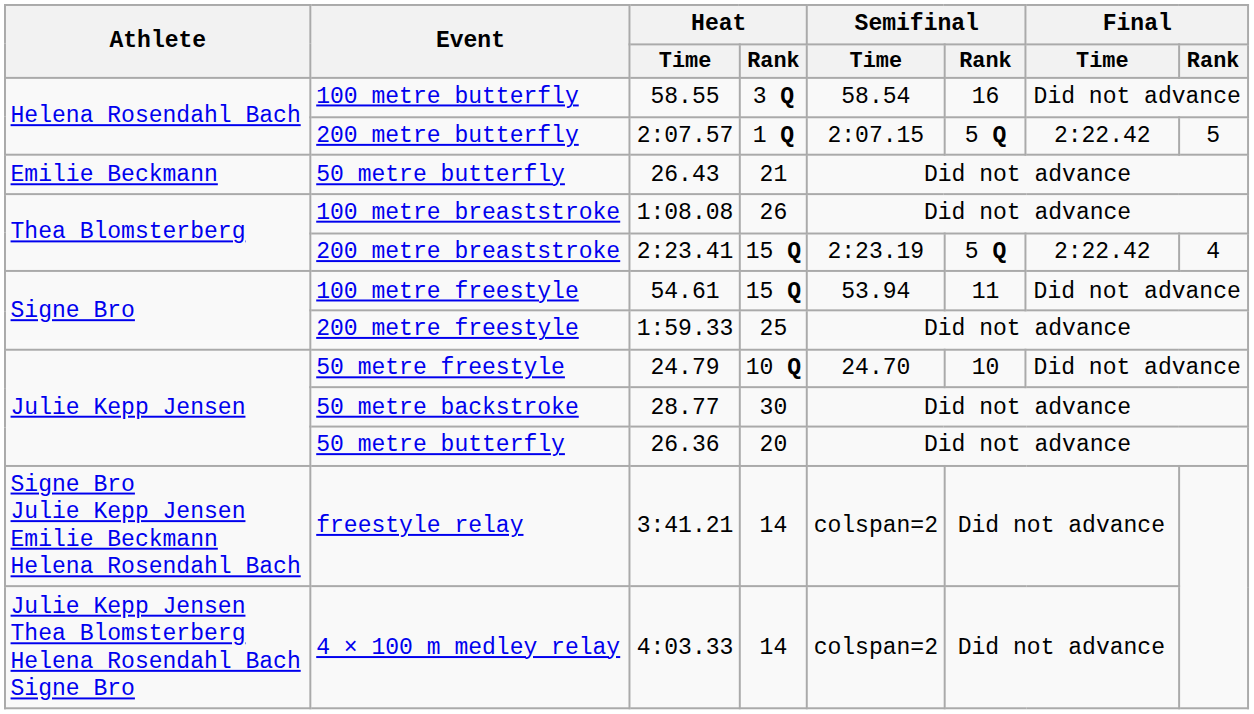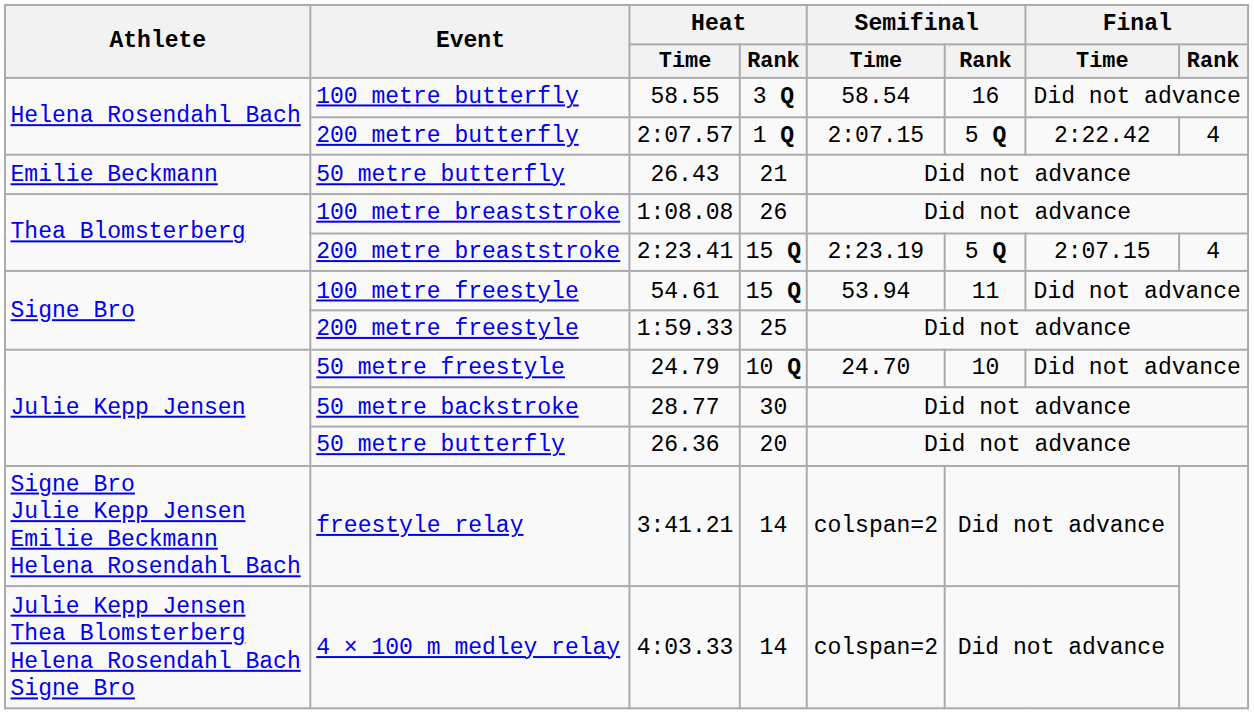(1213, 136) 5 -> (1213, 136) 4
(1102, 252) 2:22.42 -> (1102, 252) 2:07.15
